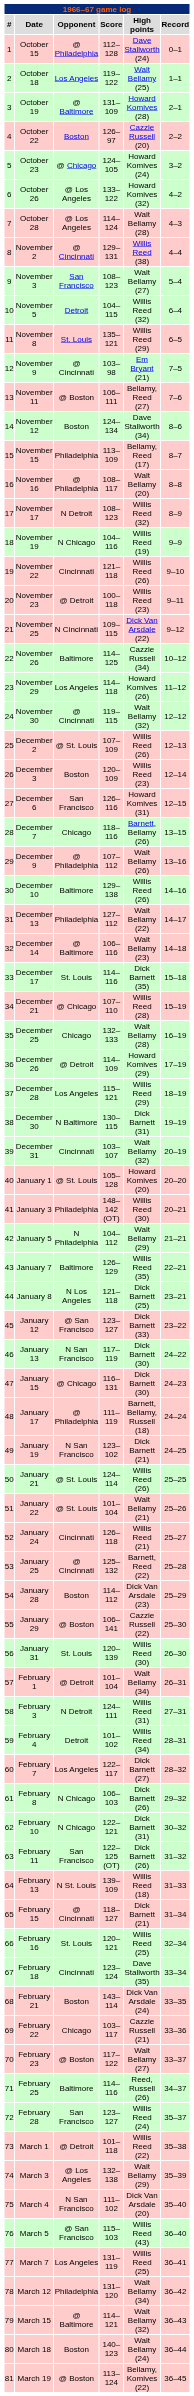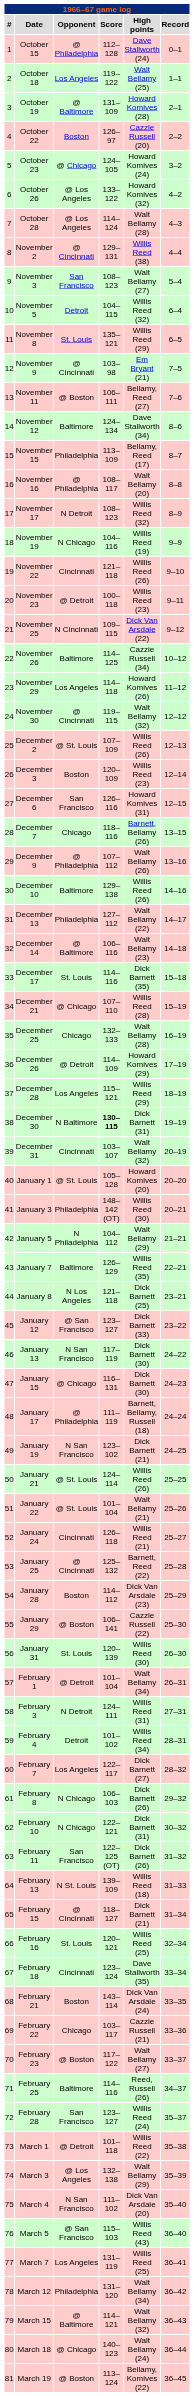(76, 426) Boston -> (76, 426) Baltimore
(111, 1122) normal -> (111, 1122) bold
(76, 2349) Boston -> (76, 2349) @ Chicago
